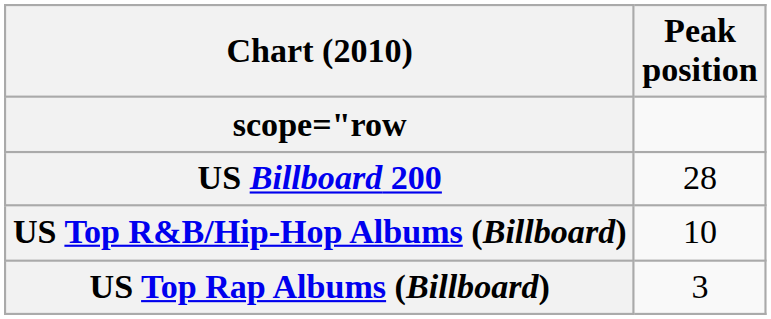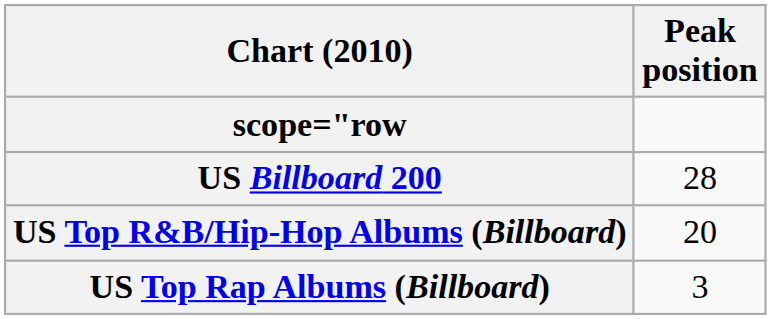(700, 232) 10 -> (700, 232) 20
